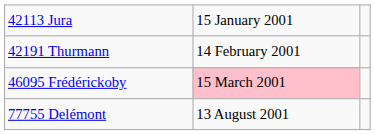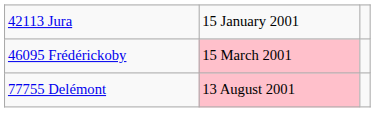- row: (59, 51)
(243, 113) no background -> (249, 89) pink background
